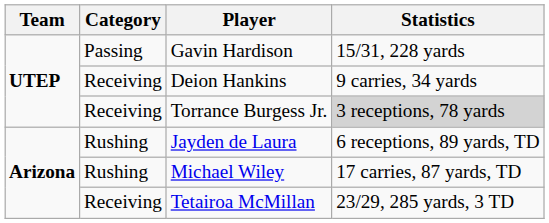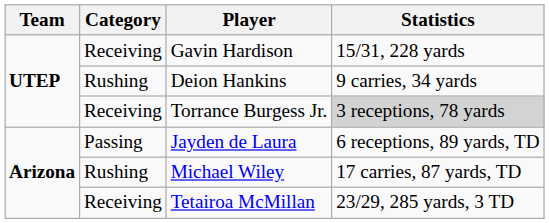(113, 50) Passing -> (123, 50) Receiving
(123, 80) Receiving -> (116, 80) Rushing
(116, 141) Rushing -> (113, 141) Passing
